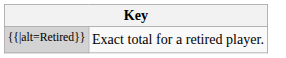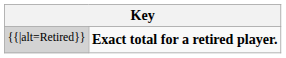(178, 39) normal -> (185, 39) bold
